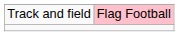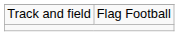(134, 14) pink background -> (134, 14) no background
